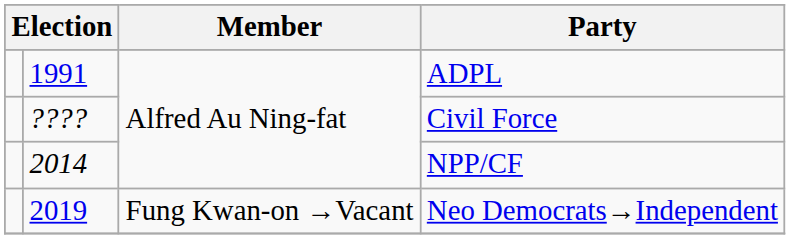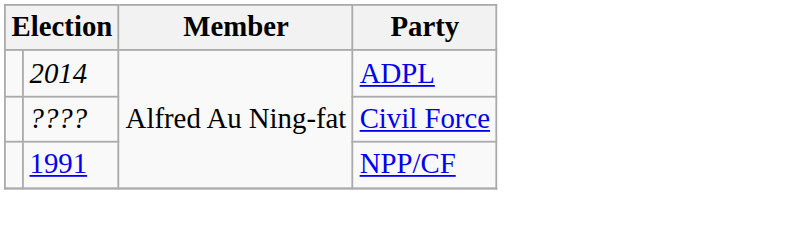(58, 73) 1991 -> (58, 73) 2014
(58, 164) 2014 -> (58, 164) 1991
- row: (602, 210)
